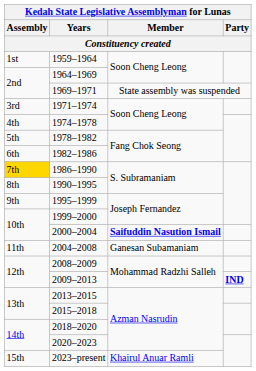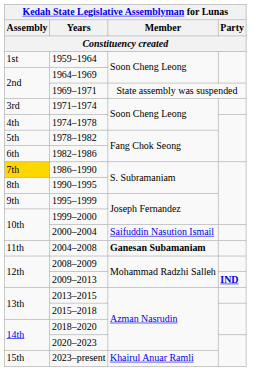(165, 232) bold -> (162, 232) normal
(154, 248) normal -> (158, 248) bold
